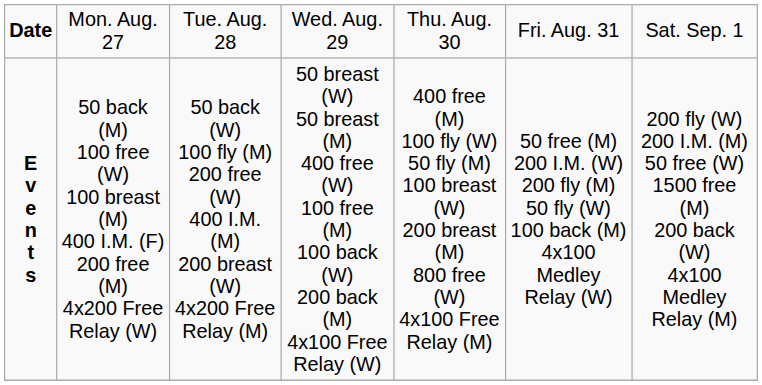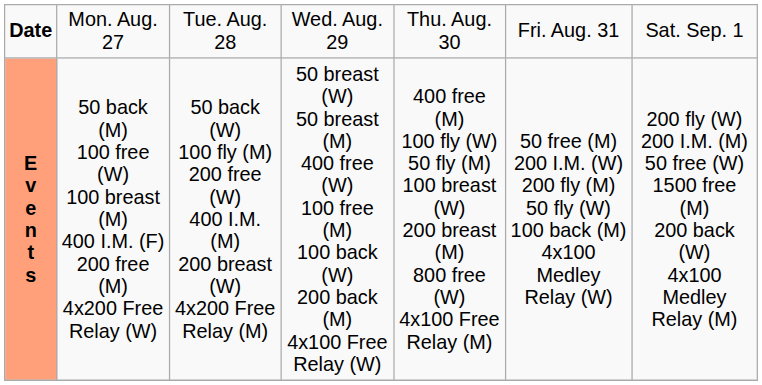(31, 219) no background -> (31, 219) lightsalmon background
